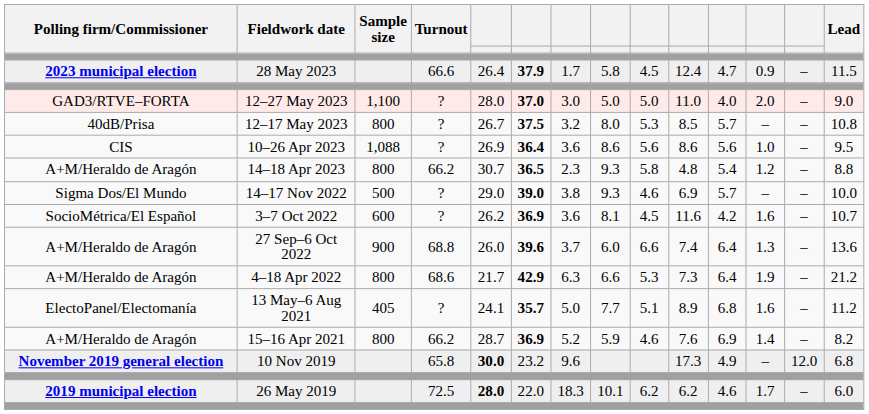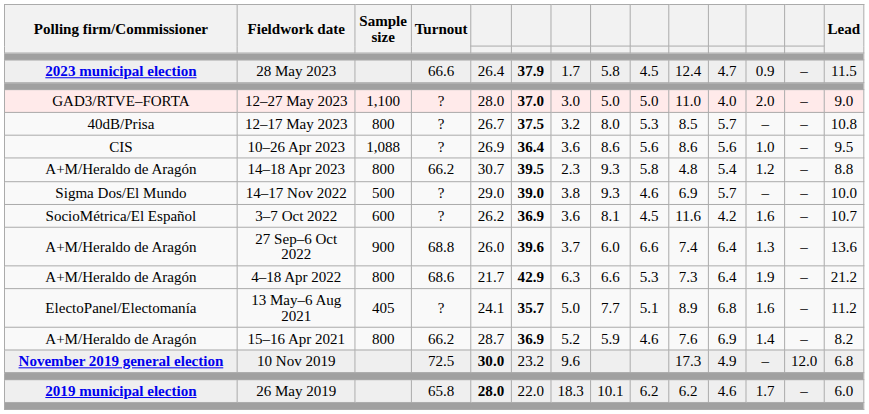(531, 169) 36.5 -> (531, 169) 39.5
(441, 361) 65.8 -> (441, 361) 72.5
(441, 391) 72.5 -> (441, 391) 65.8
